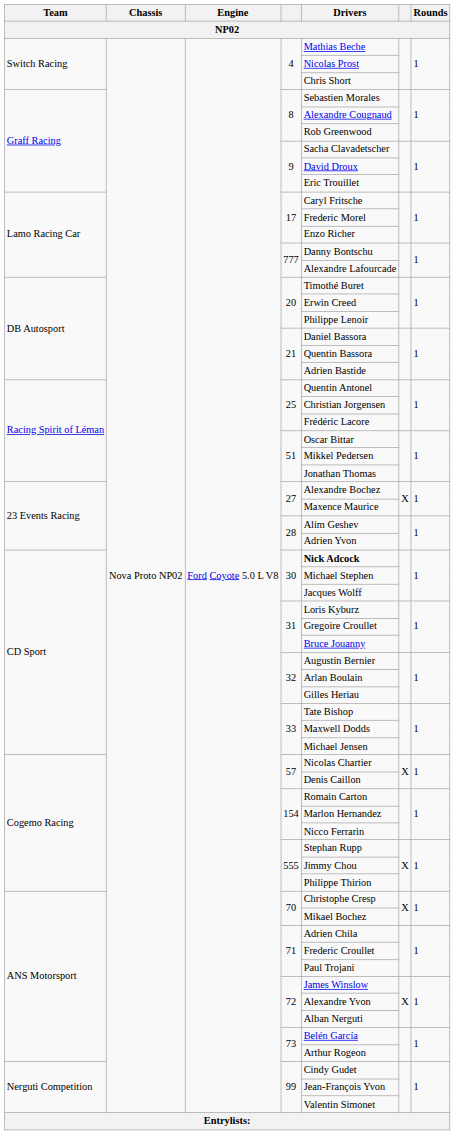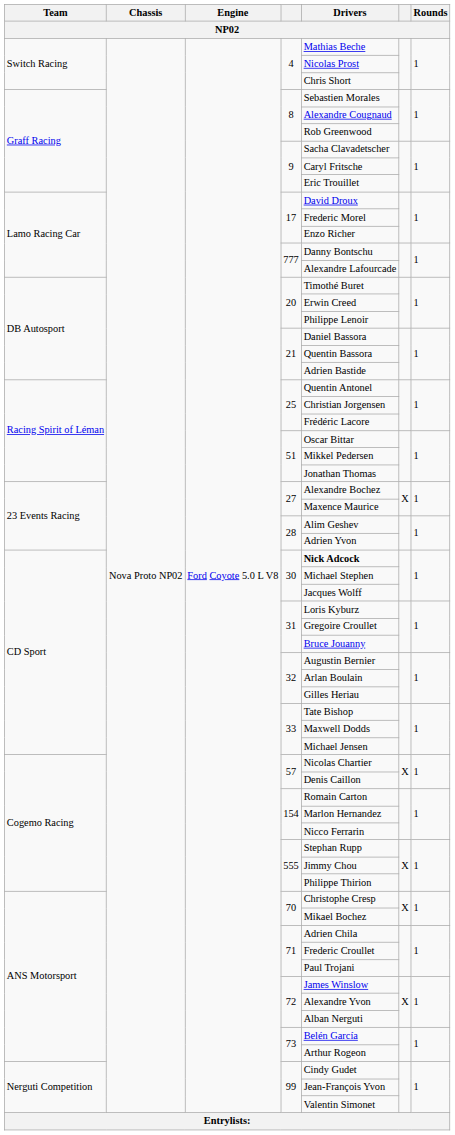(331, 166) David Droux -> (333, 166) Caryl Fritsche
(333, 200) Caryl Fritsche -> (331, 200) David Droux
